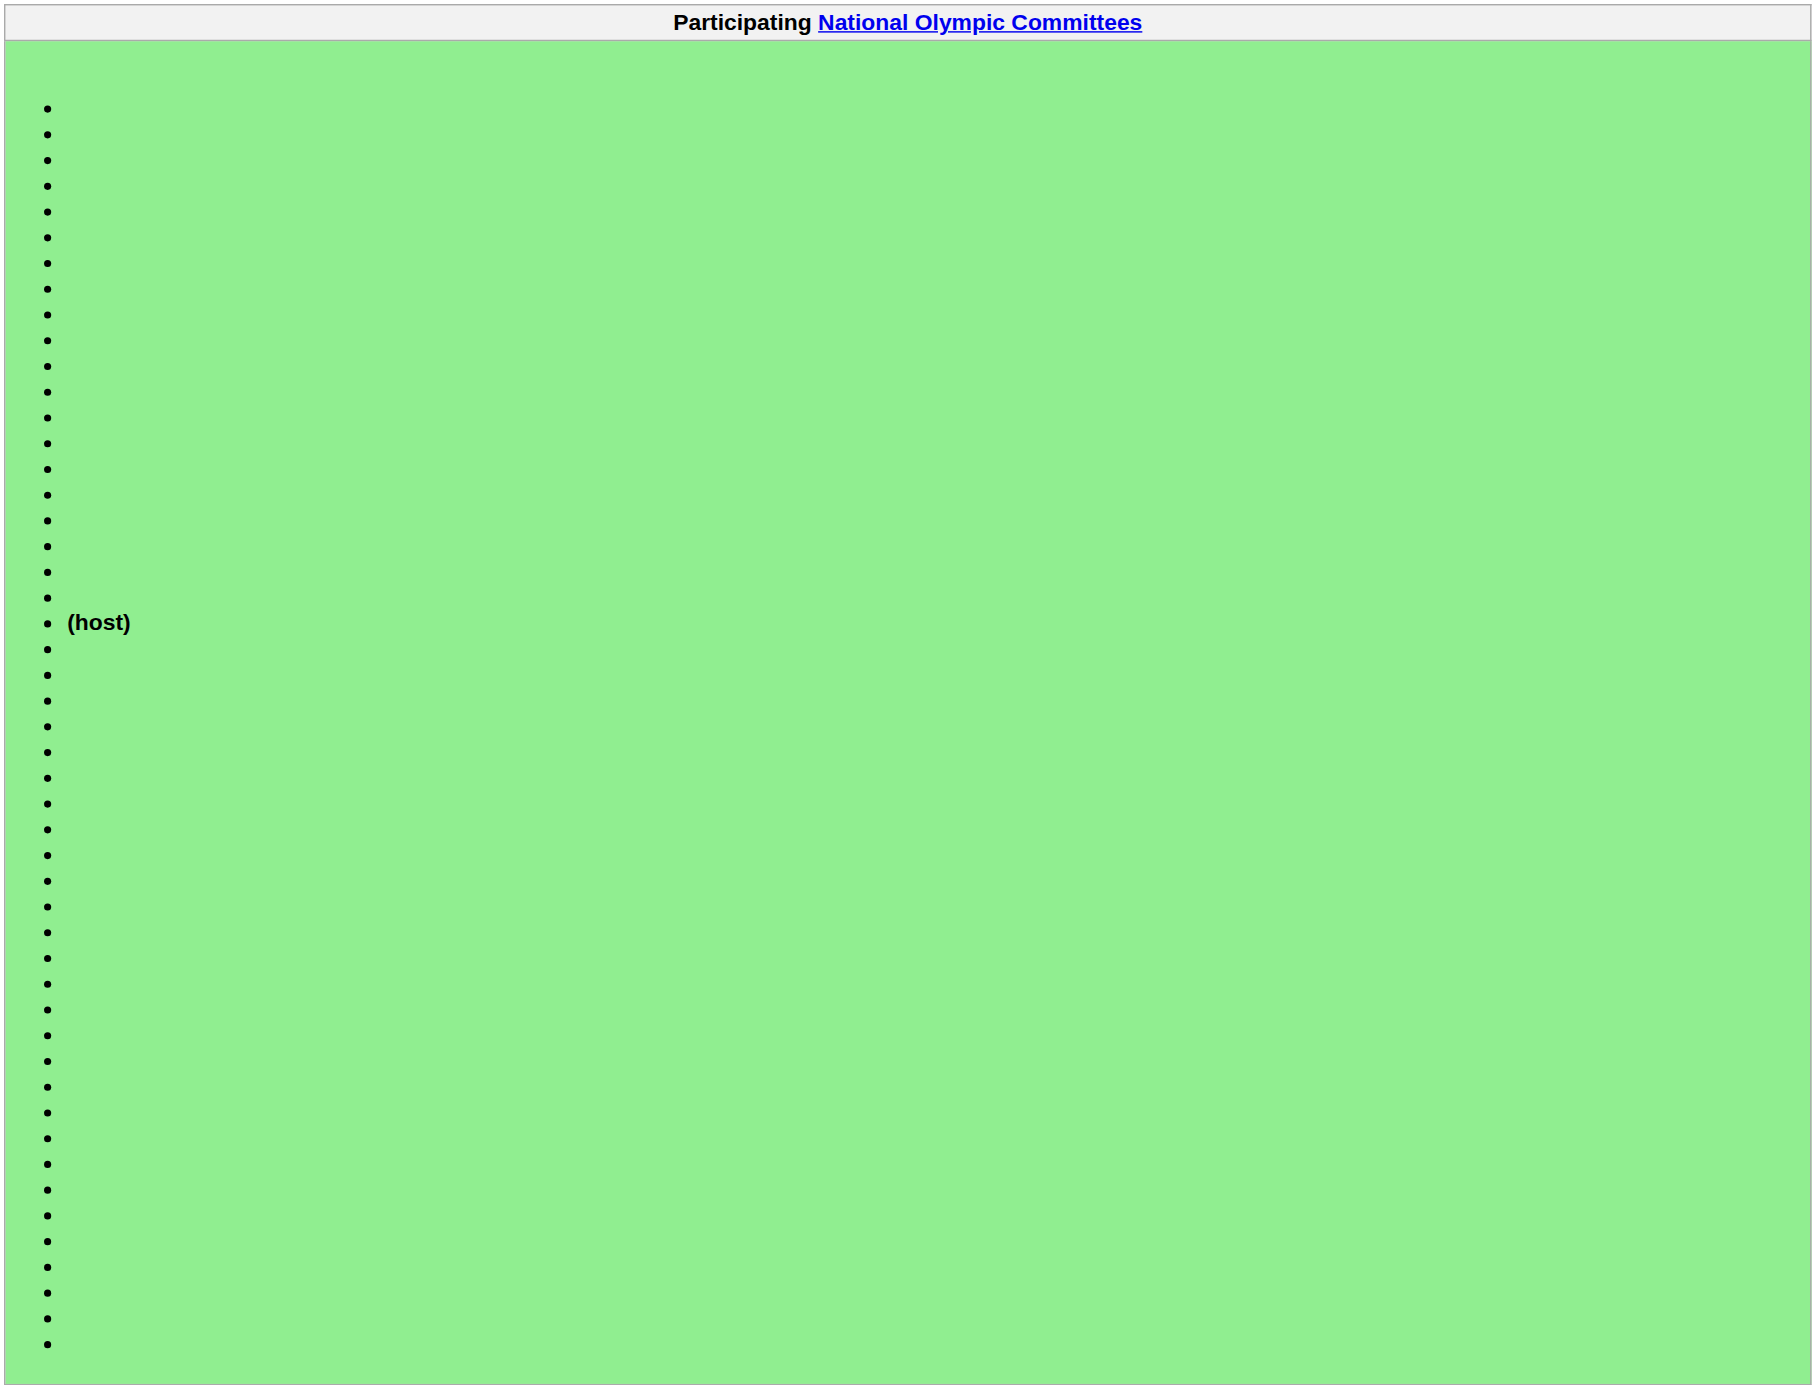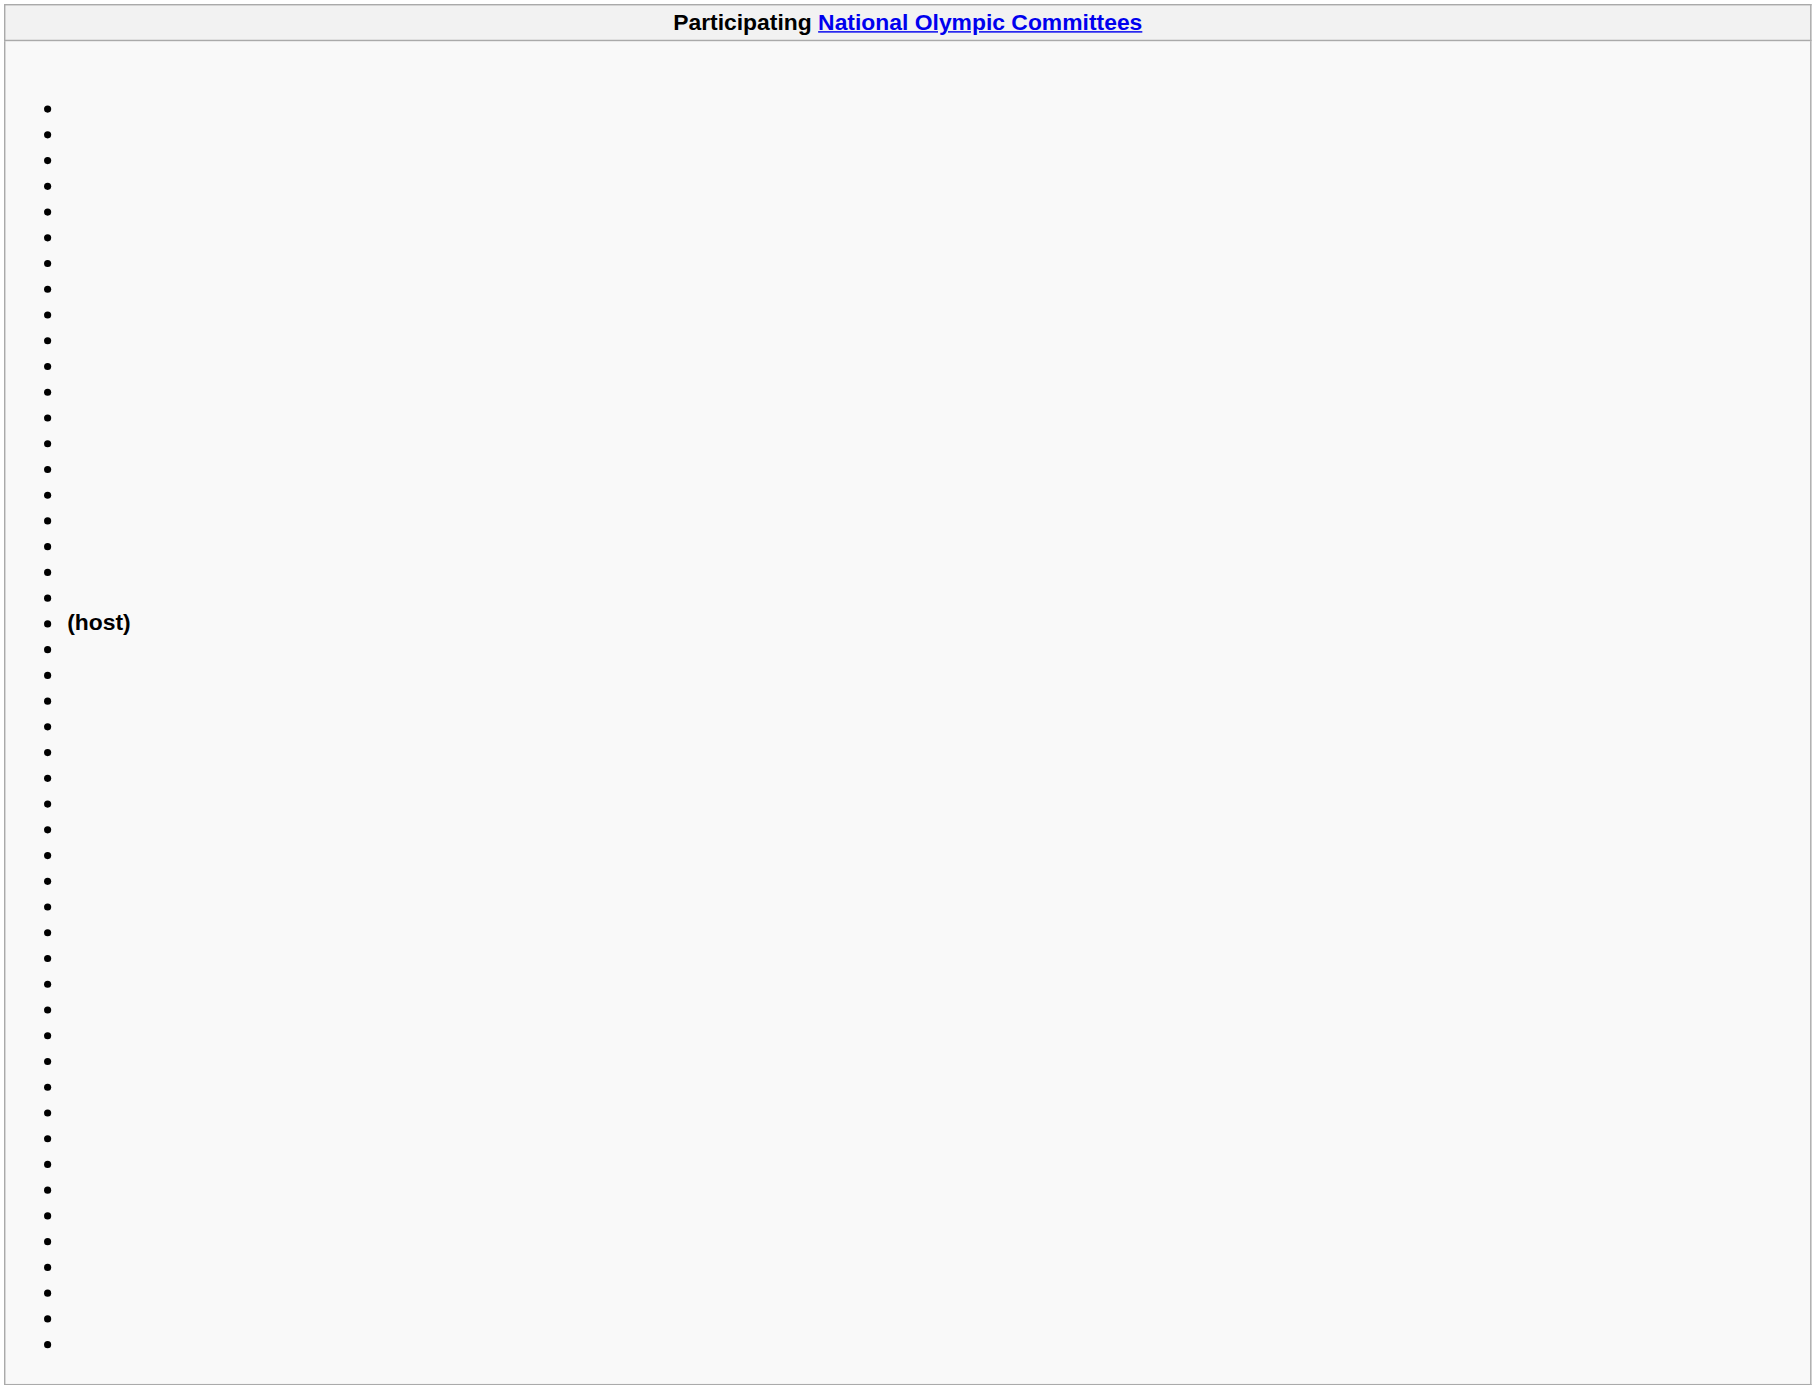(908, 726) lightgreen background -> (908, 726) no background
